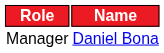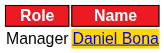(116, 38) no background -> (116, 38) gold background
